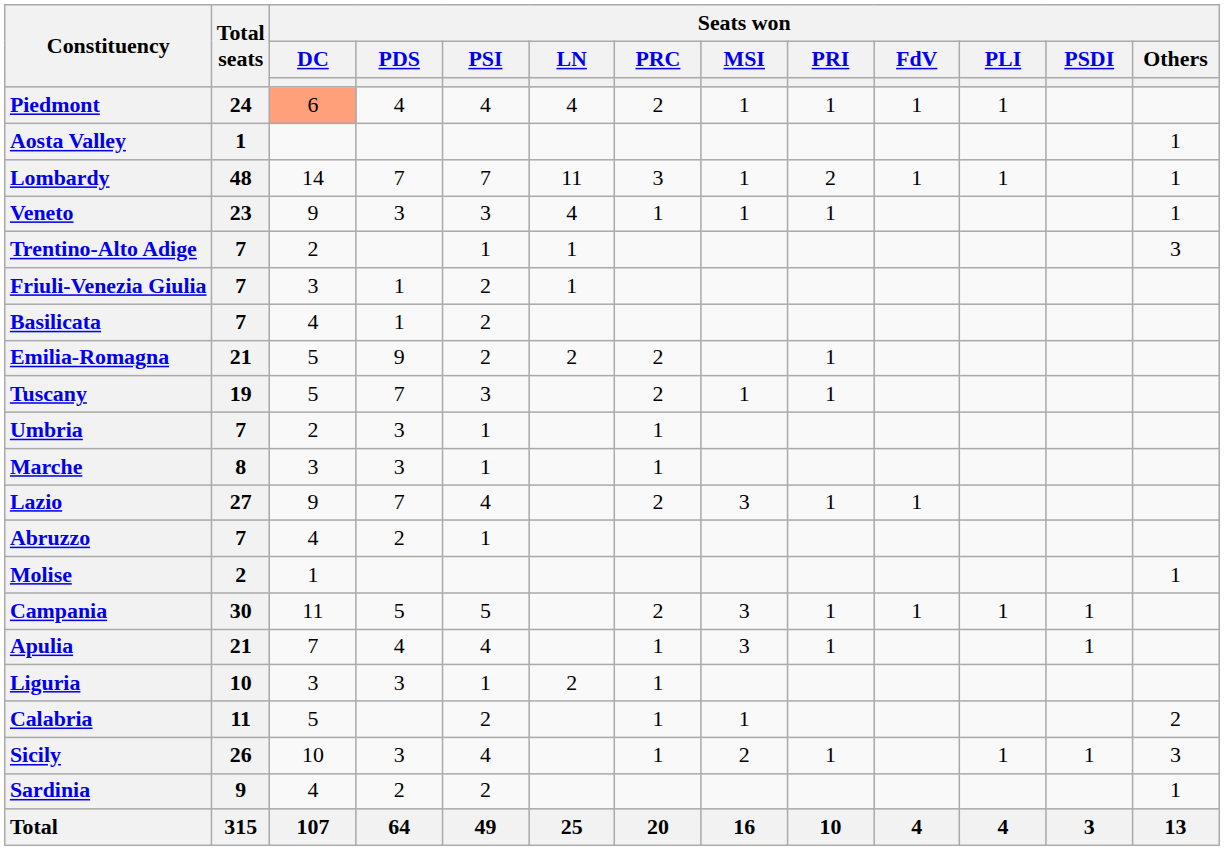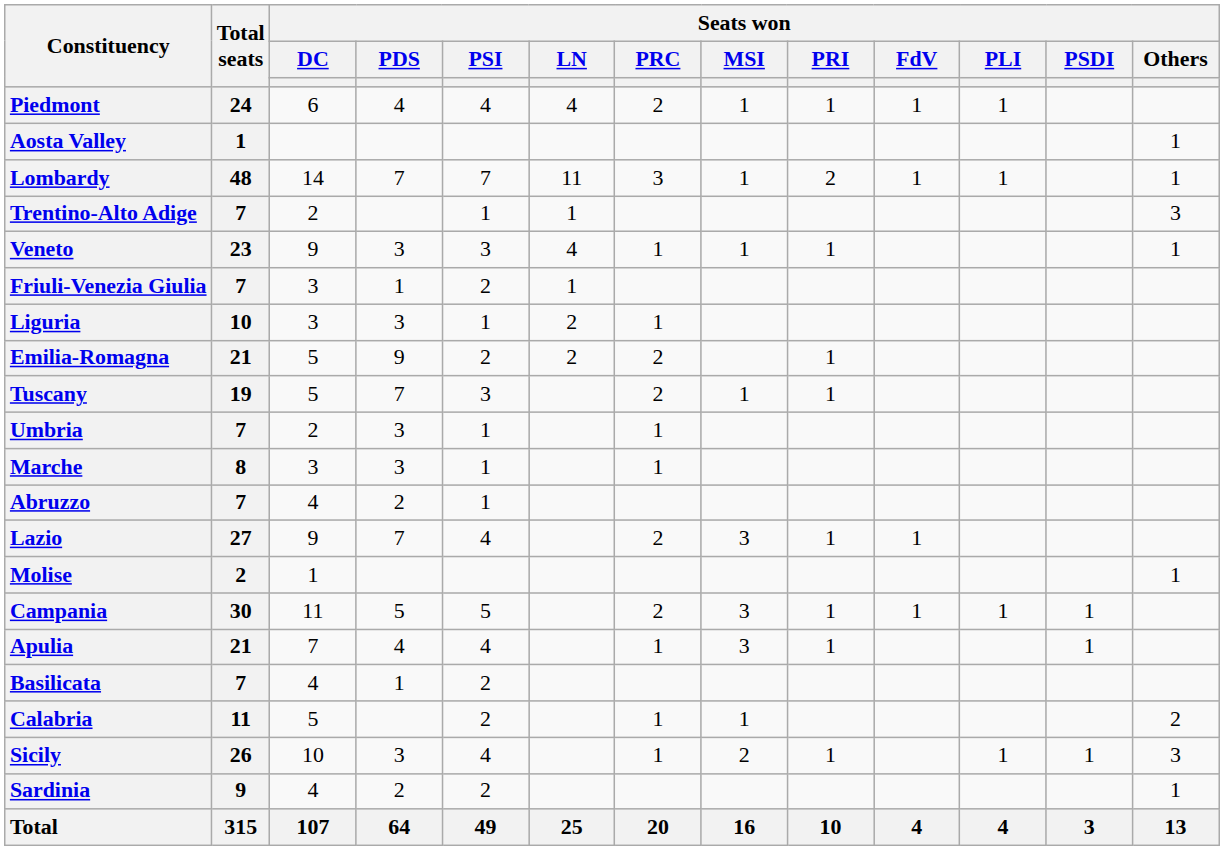(313, 105) lightsalmon background -> (313, 105) no background
rows swapped: (103, 249) <-> (42, 213)
rows swapped: (45, 683) <-> (55, 322)
rows swapped: (36, 502) <-> (50, 538)
